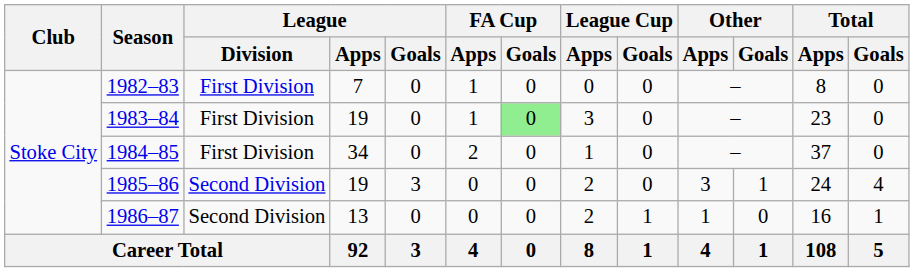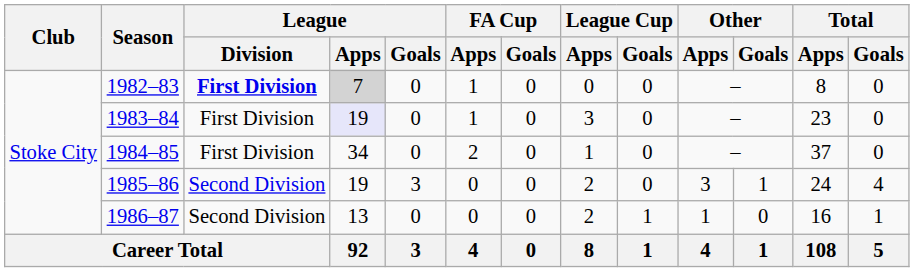(257, 86) normal -> (257, 86) bold
(358, 86) no background -> (358, 86) lightgrey background
(358, 119) no background -> (358, 119) lavender background
(531, 119) lightgreen background -> (531, 119) no background
